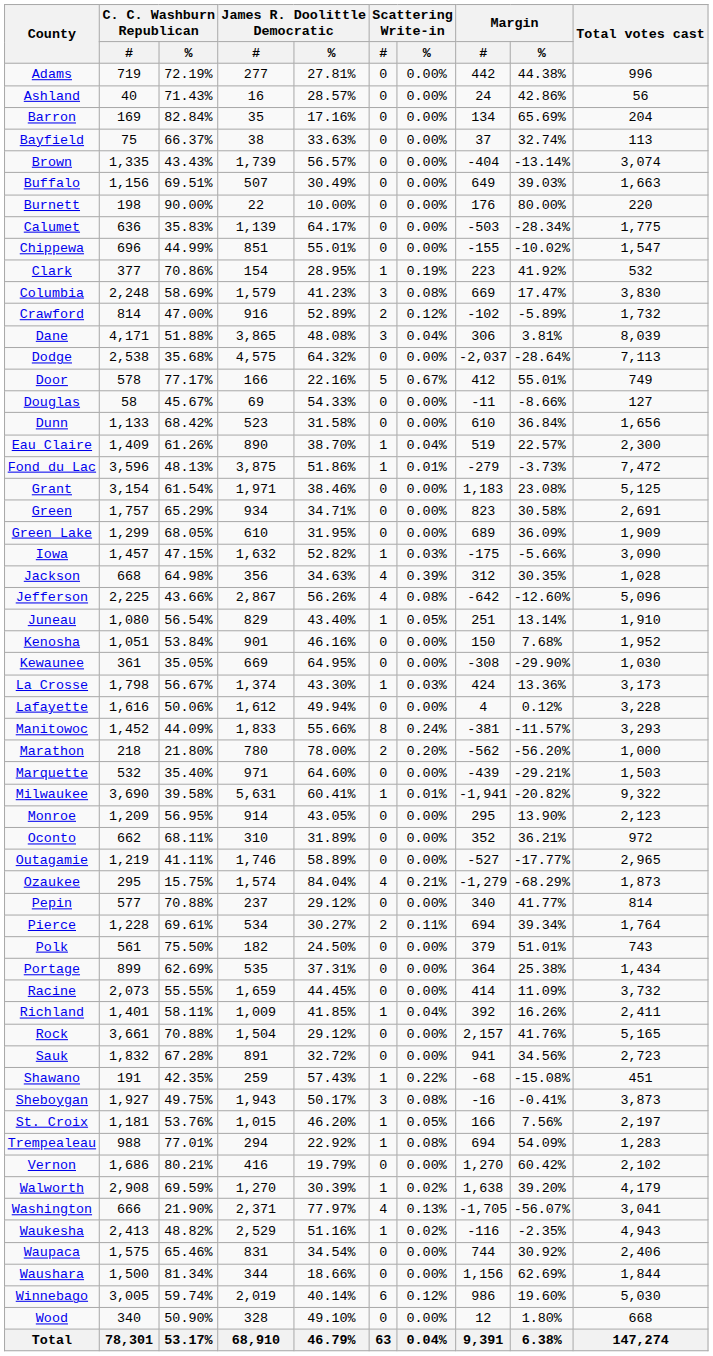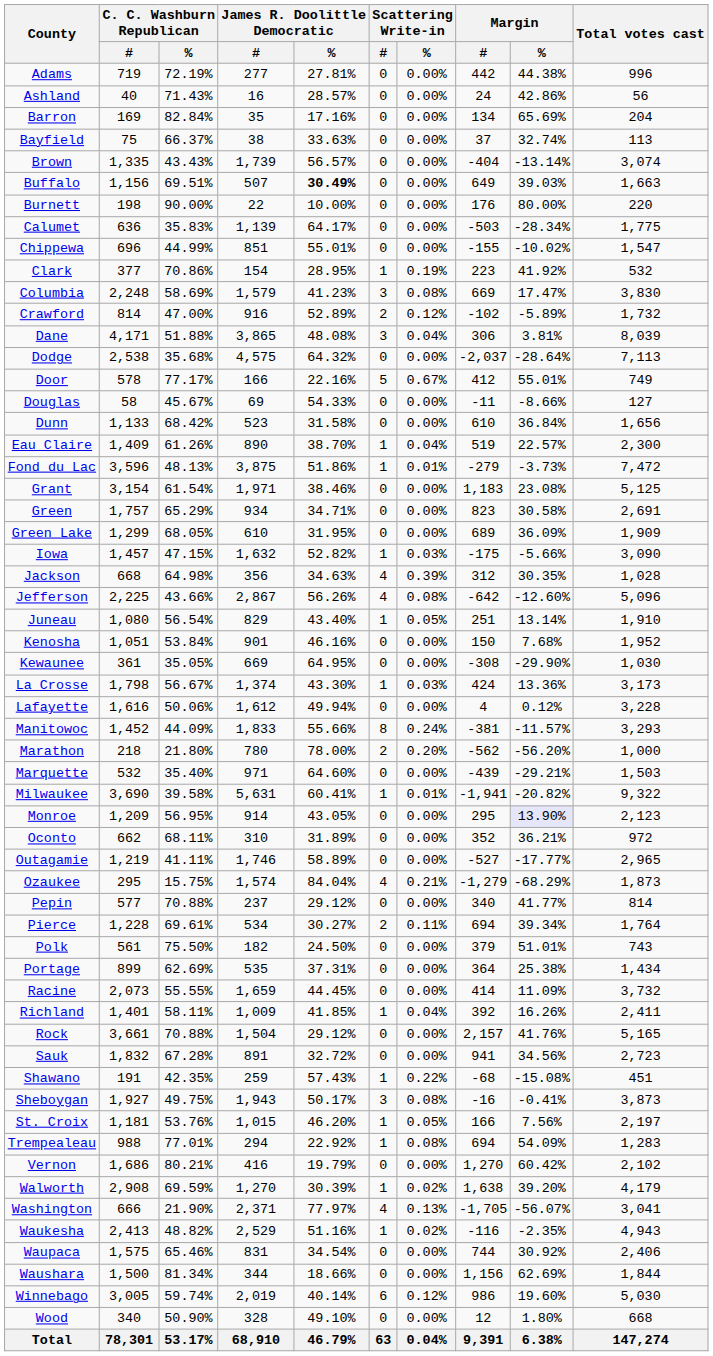(331, 184) normal -> (331, 184) bold
(542, 817) no background -> (542, 817) lavender background
